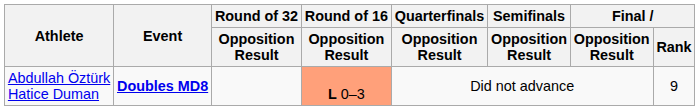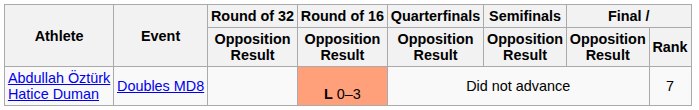(163, 86) bold -> (161, 86) normal
(674, 86) 9 -> (670, 86) 7
